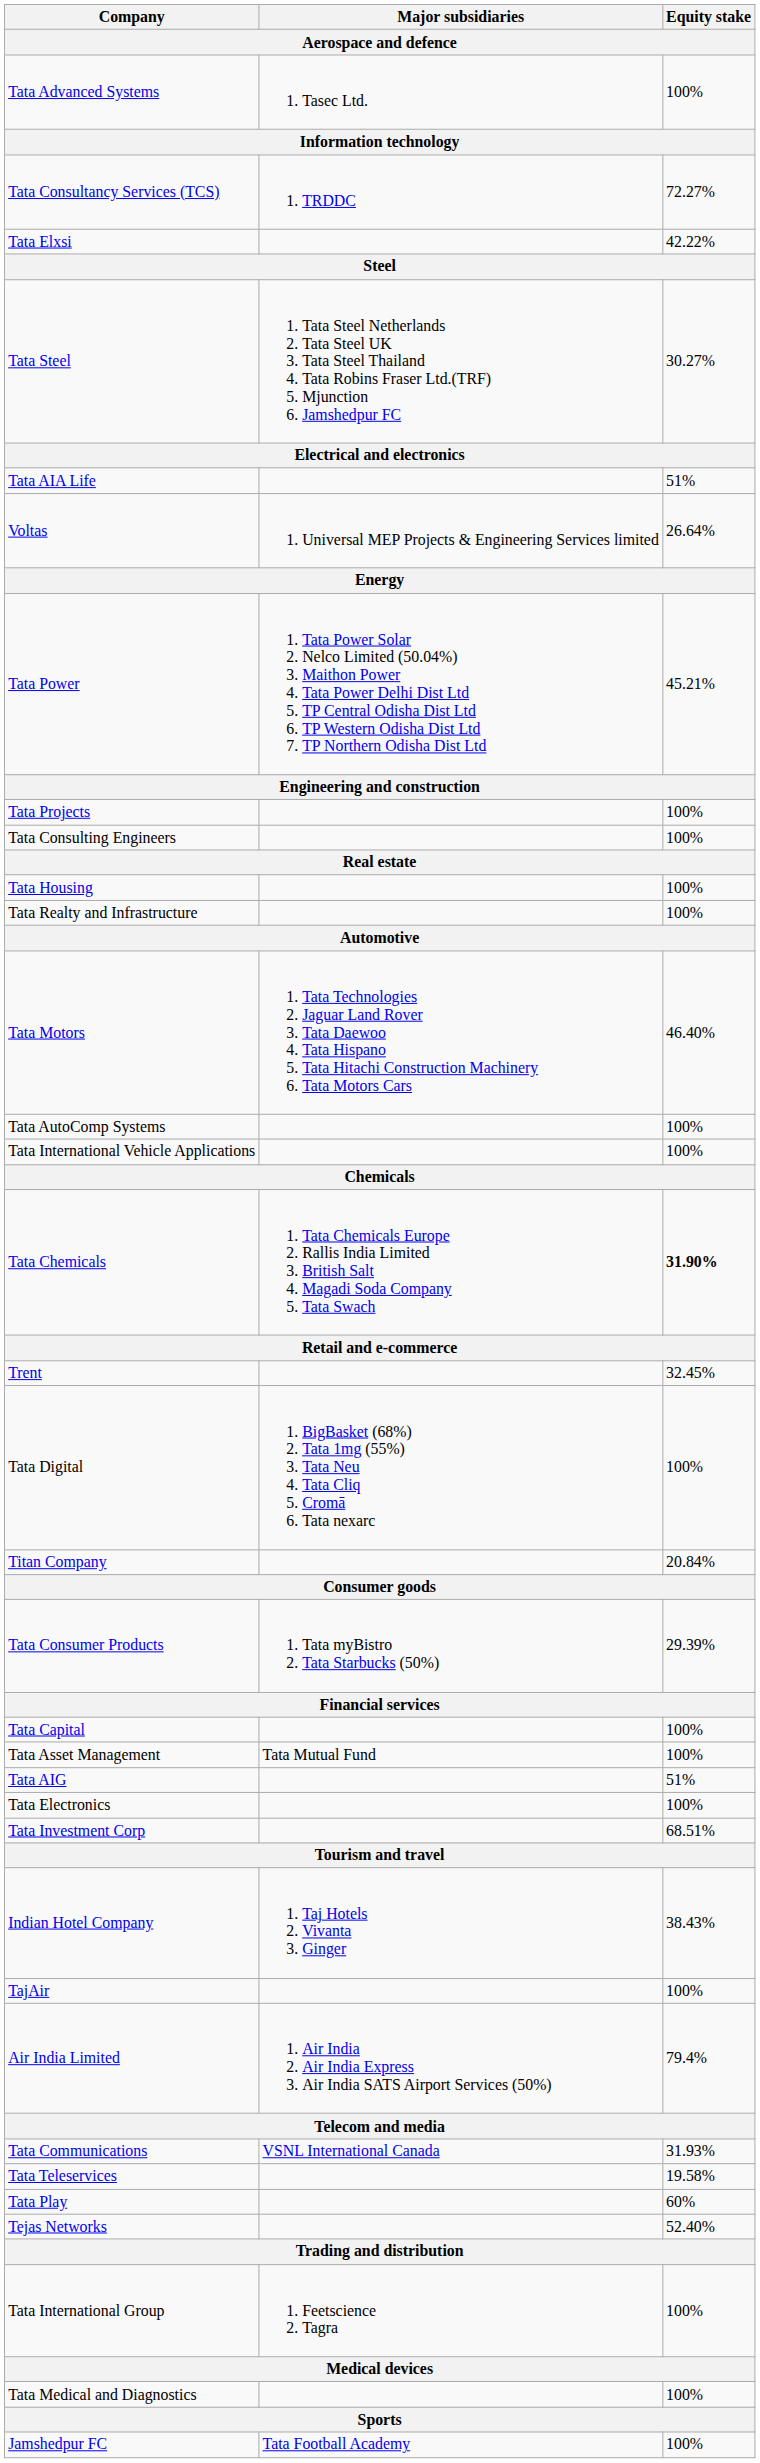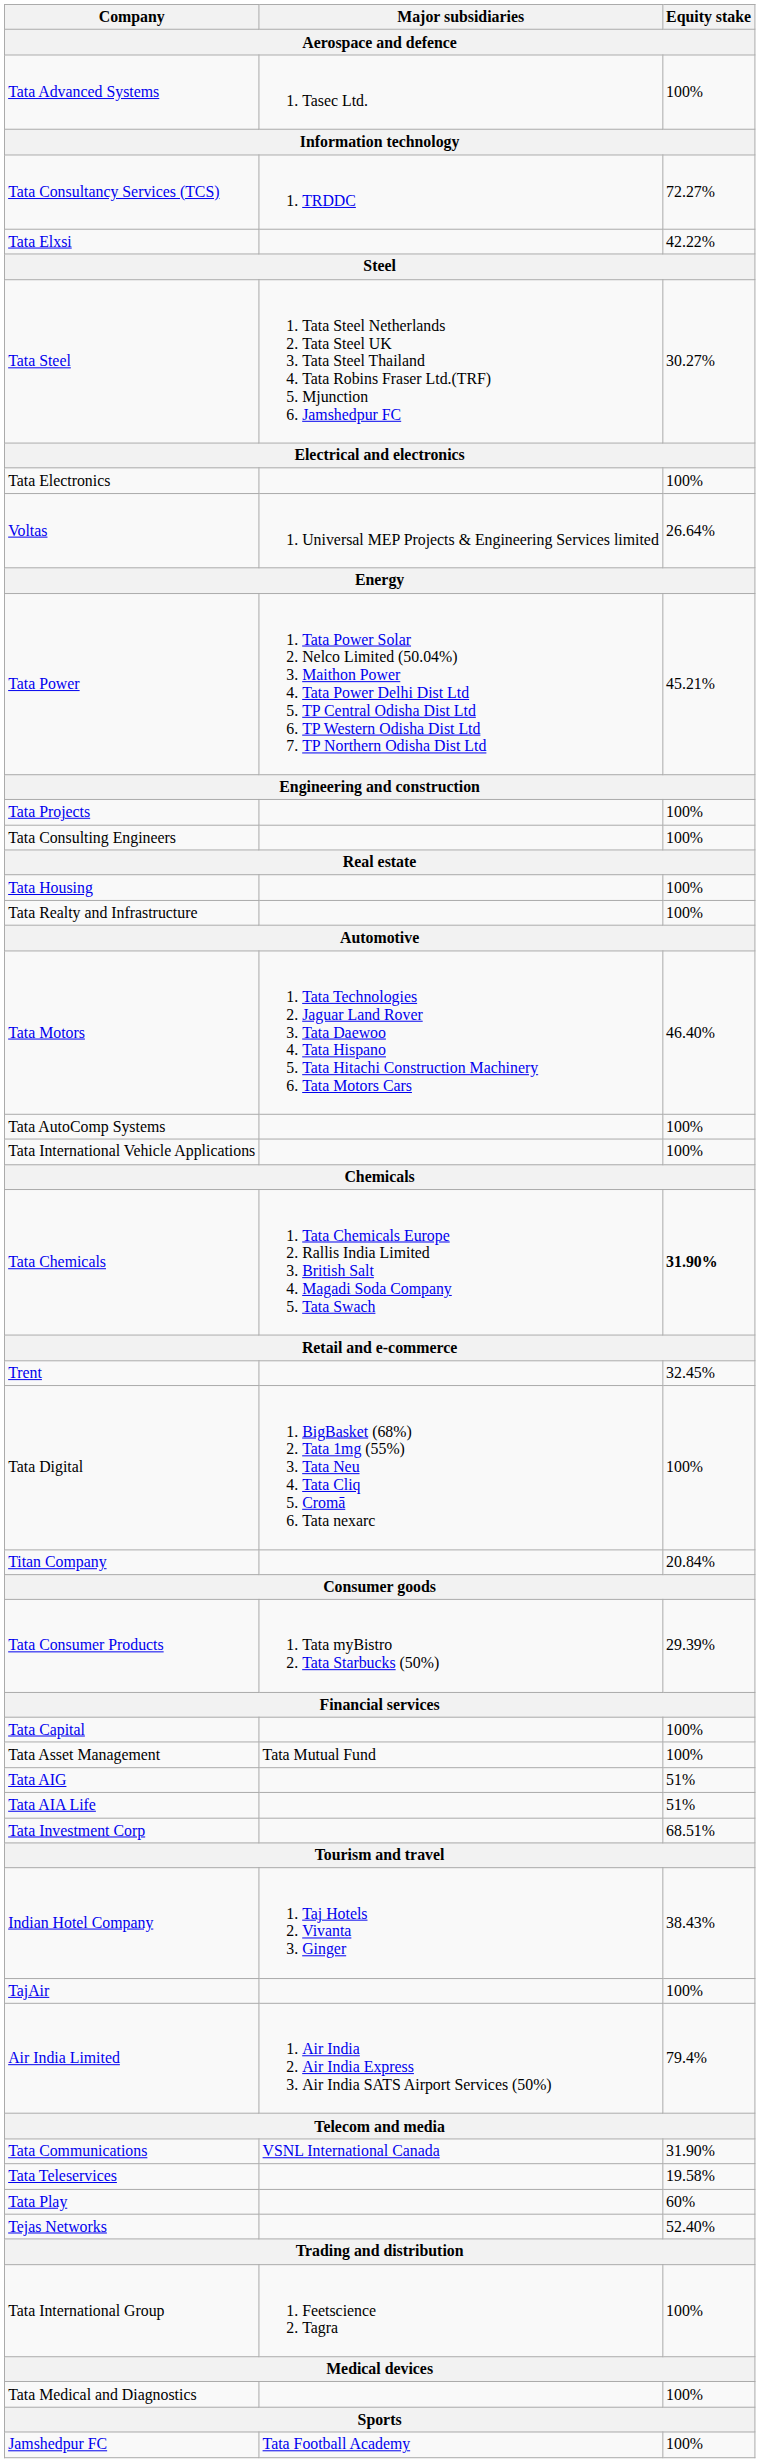rows swapped: (59, 1805) <-> (52, 480)
(691, 2151) 31.93% -> (691, 2151) 31.90%
